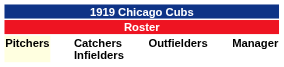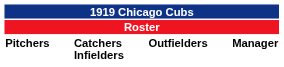(27, 43) lightyellow background -> (27, 43) no background
